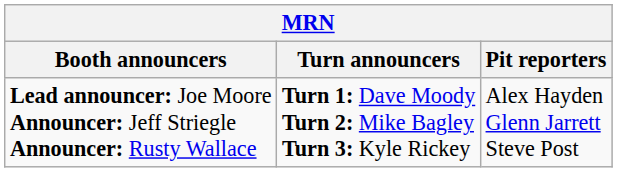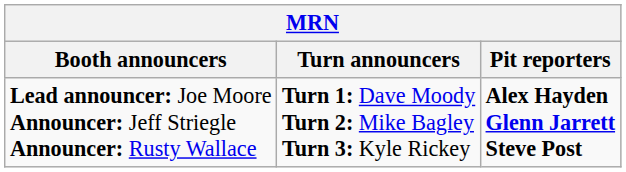(544, 122) normal -> (550, 122) bold
